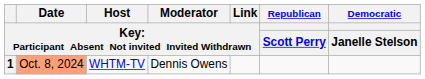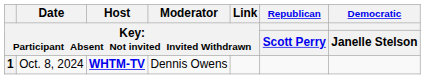(51, 64) lightsalmon background -> (51, 64) no background
(117, 64) normal -> (117, 64) bold
